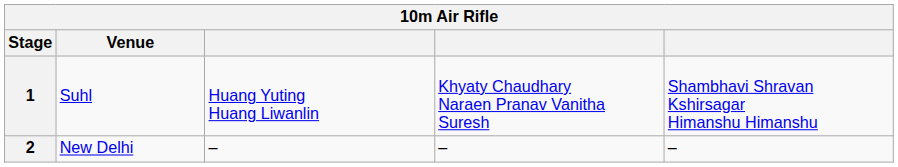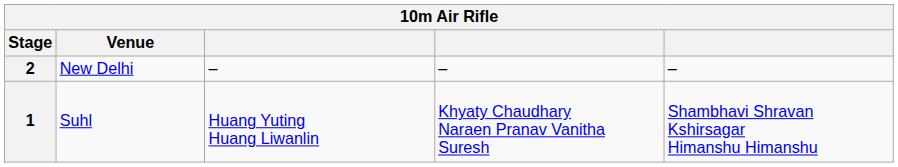rows swapped: (30, 95) <-> (30, 148)
